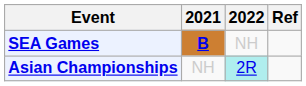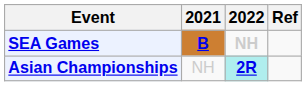(247, 43) normal -> (247, 43) bold
(246, 69) normal -> (246, 69) bold
